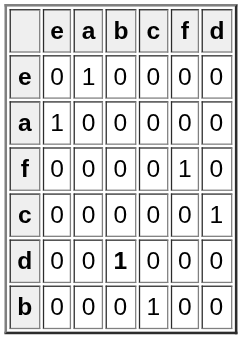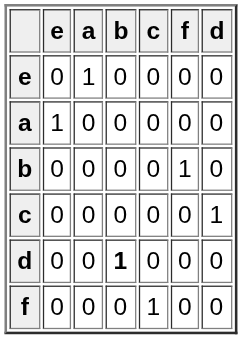(25, 168) f -> (25, 168) b
(25, 307) b -> (25, 307) f
